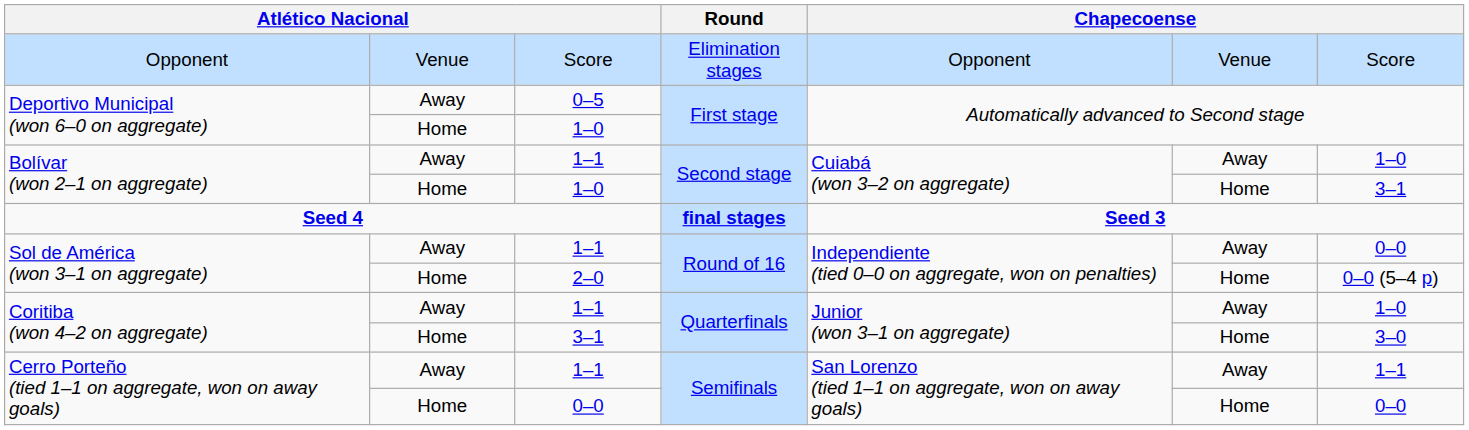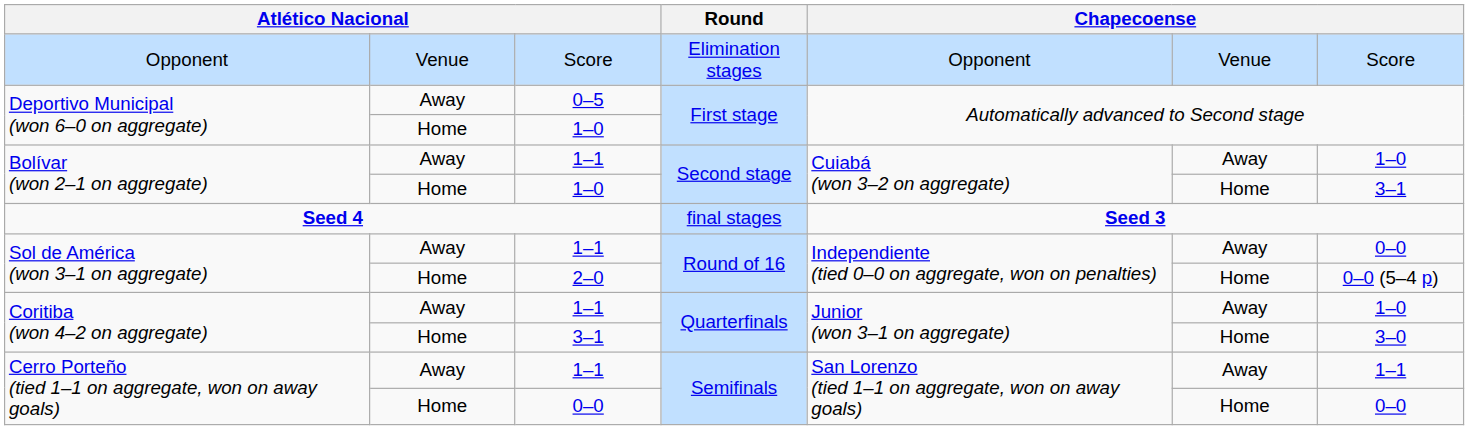(734, 218) bold -> (734, 218) normal
